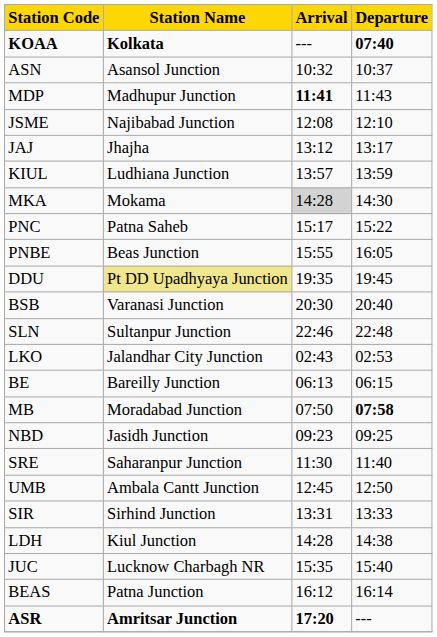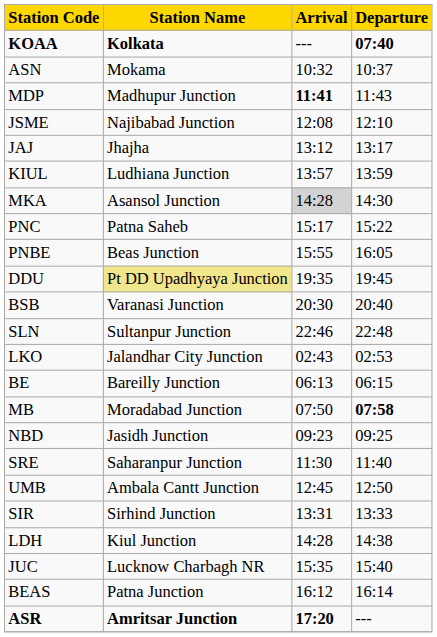(164, 69) Asansol Junction -> (136, 69) Mokama
(136, 200) Mokama -> (164, 200) Asansol Junction
